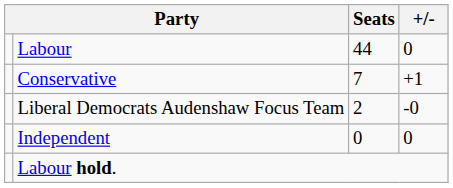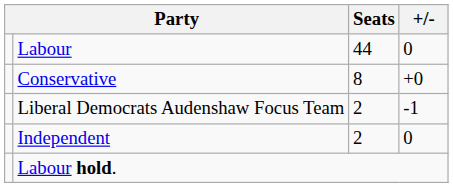(358, 78) 7 -> (358, 78) 8
(413, 78) +1 -> (413, 78) +0
(411, 108) -0 -> (411, 108) -1
(358, 138) 0 -> (358, 138) 2
